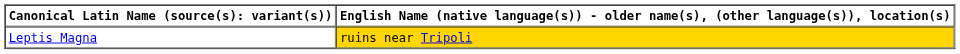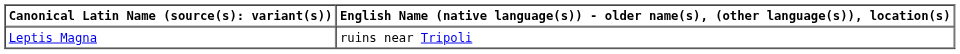(406, 37) gold background -> (406, 37) no background
